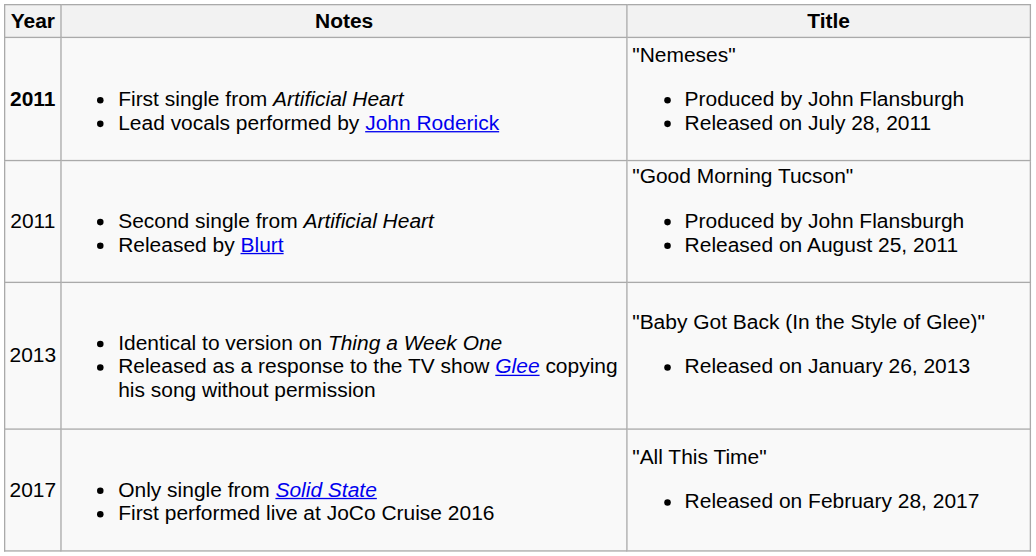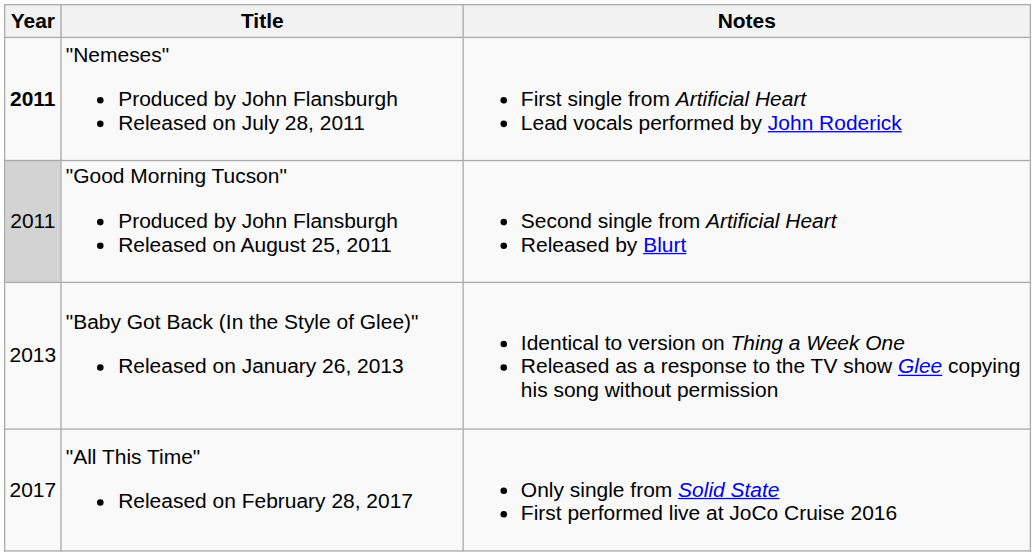columns swapped: (829, 21) <-> (344, 21)
(33, 221) no background -> (33, 221) lightgrey background
